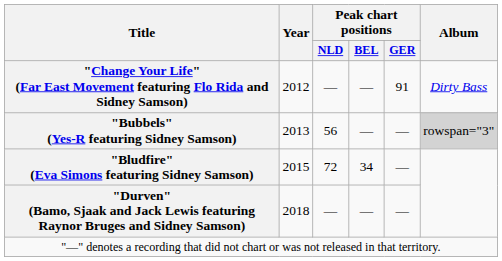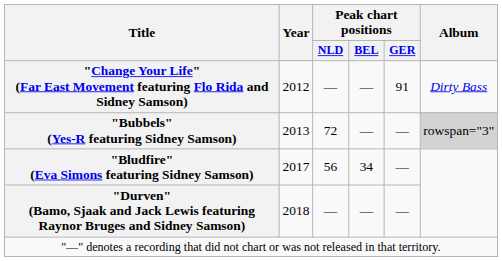(330, 130) 56 -> (330, 130) 72
(296, 167) 2015 -> (296, 167) 2017
(330, 167) 72 -> (330, 167) 56
